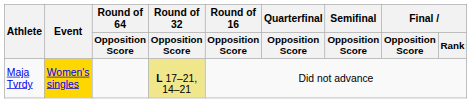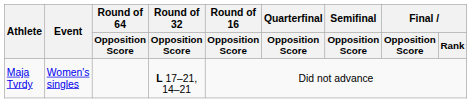(68, 79) gold background -> (68, 79) no background
(177, 84) khaki background -> (177, 84) no background
